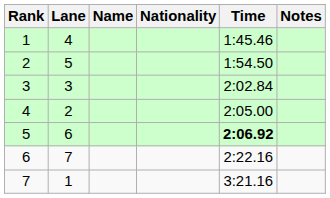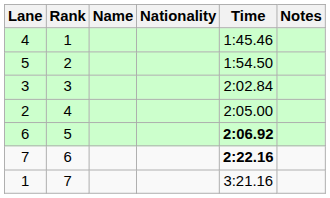columns swapped: (26, 16) <-> (69, 16)
(248, 157) normal -> (248, 157) bold
